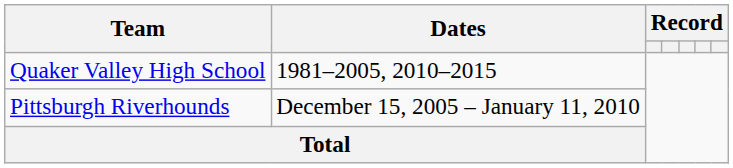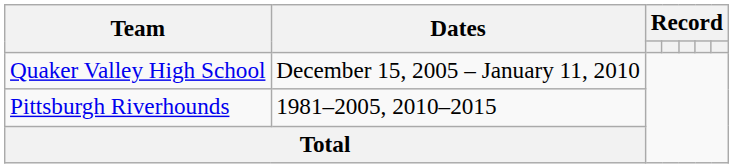(386, 70) 1981–2005, 2010–2015 -> (458, 70) December 15, 2005 – January 11, 2010
(458, 107) December 15, 2005 – January 11, 2010 -> (386, 107) 1981–2005, 2010–2015
